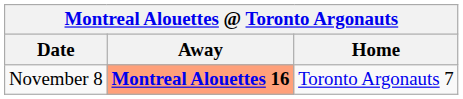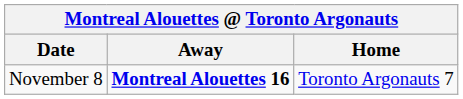(200, 79) lightsalmon background -> (200, 79) no background
